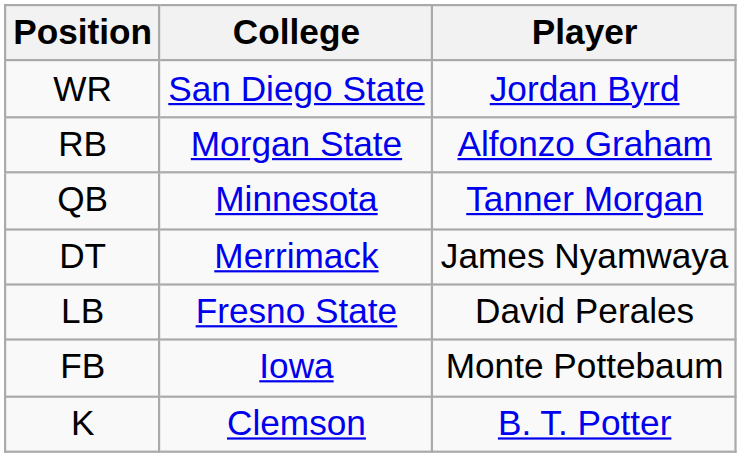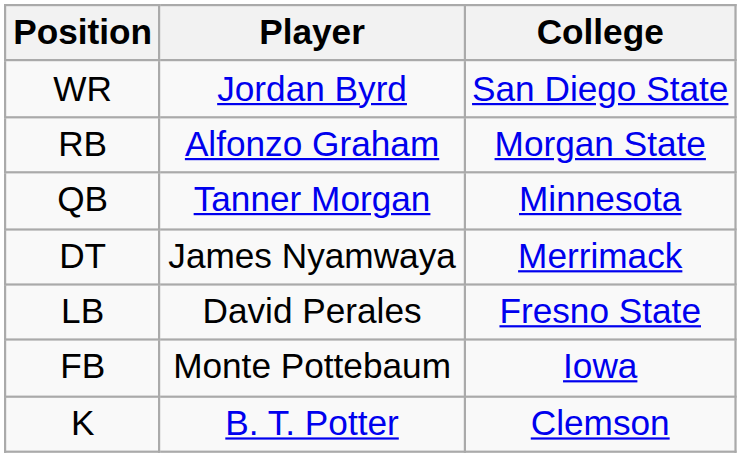columns swapped: (585, 32) <-> (296, 32)
